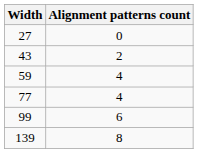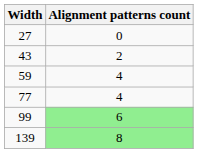(119, 117) no background -> (119, 117) lightgreen background
(119, 138) no background -> (119, 138) lightgreen background
